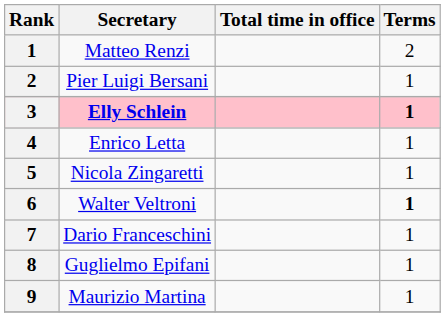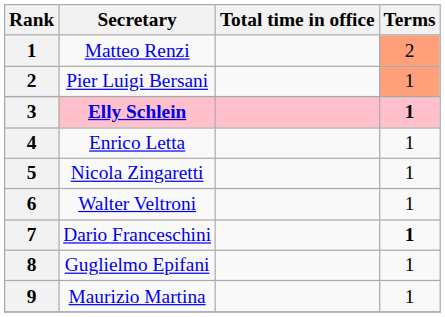(410, 50) no background -> (410, 50) lightsalmon background
(410, 81) no background -> (410, 81) lightsalmon background
(410, 204) bold -> (410, 204) normal
(410, 234) normal -> (410, 234) bold
